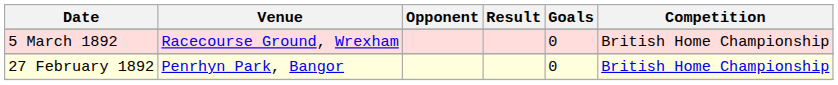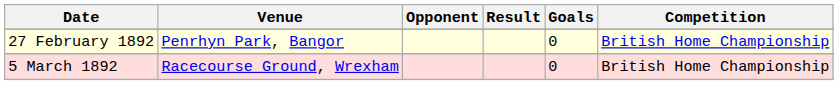rows swapped: (81, 67) <-> (63, 42)
